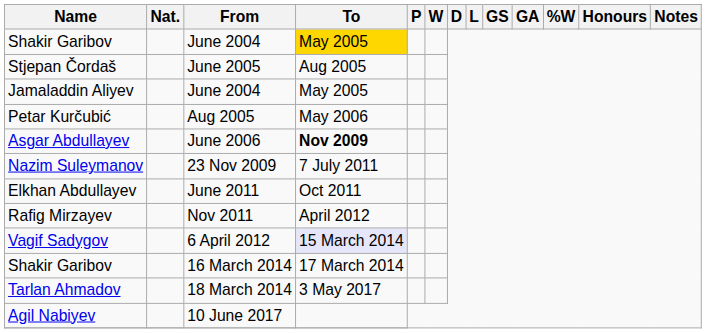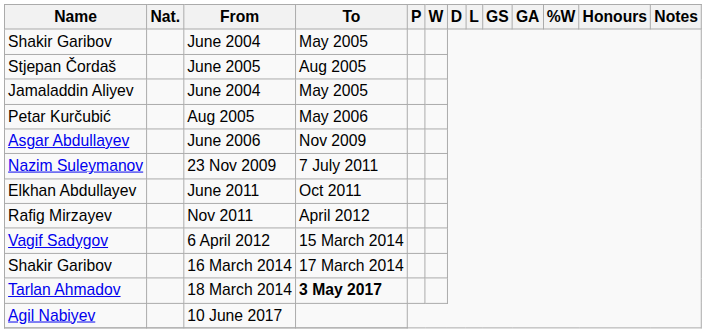(334, 41) gold background -> (334, 41) no background
(334, 141) bold -> (333, 141) normal
(351, 240) lavender background -> (351, 240) no background
(340, 290) normal -> (340, 290) bold
